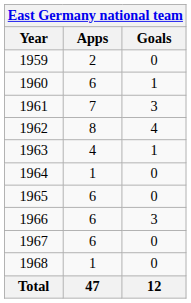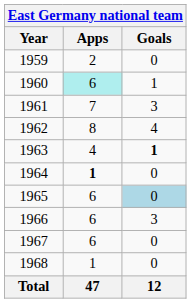(92, 83) no background -> (92, 83) paleturquoise background
(154, 151) normal -> (154, 151) bold
(92, 173) normal -> (92, 173) bold
(154, 196) no background -> (154, 196) lightblue background
